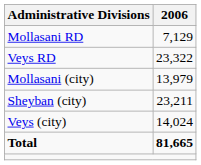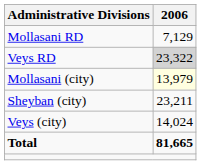(174, 57) no background -> (174, 57) lightgrey background
(174, 79) no background -> (174, 79) lightyellow background
